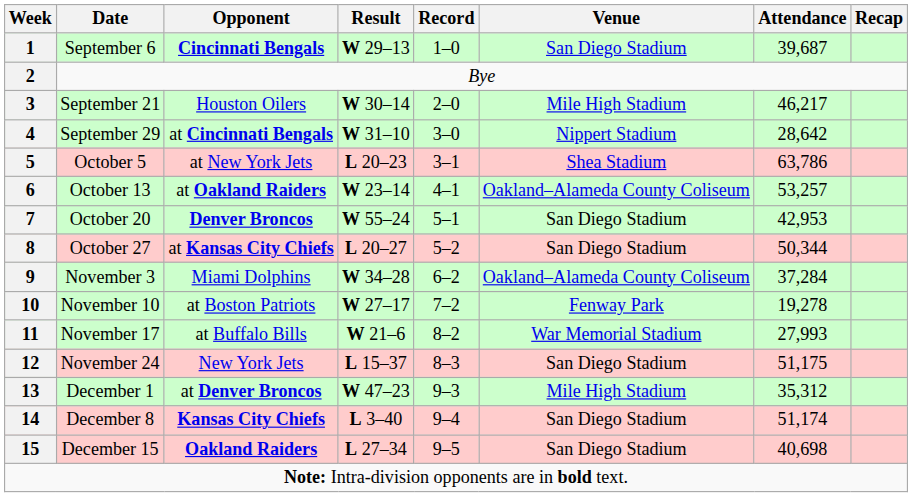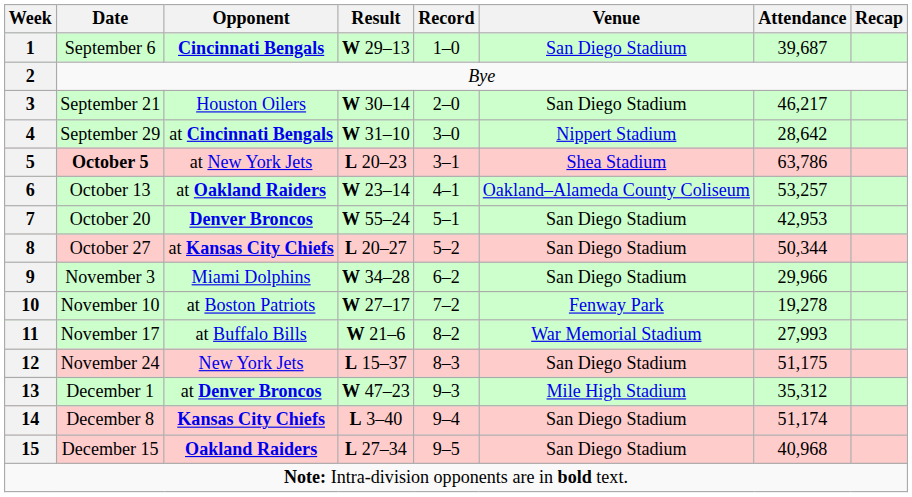(616, 104) Mile High Stadium -> (616, 104) San Diego Stadium
(110, 162) normal -> (110, 162) bold
(616, 276) Oakland–Alameda County Coliseum -> (616, 276) San Diego Stadium
(802, 276) 37,284 -> (802, 276) 29,966
(802, 448) 40,698 -> (802, 448) 40,968
